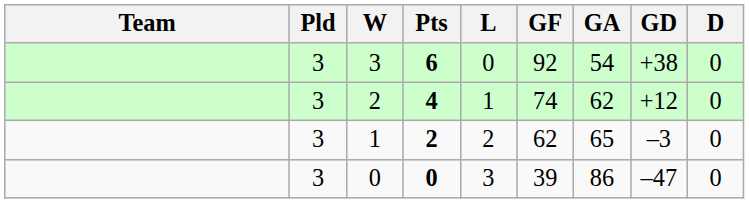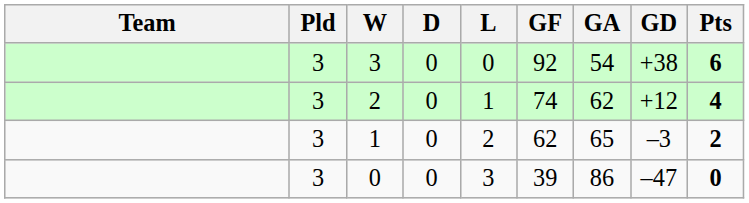columns swapped: (716, 23) <-> (432, 23)
